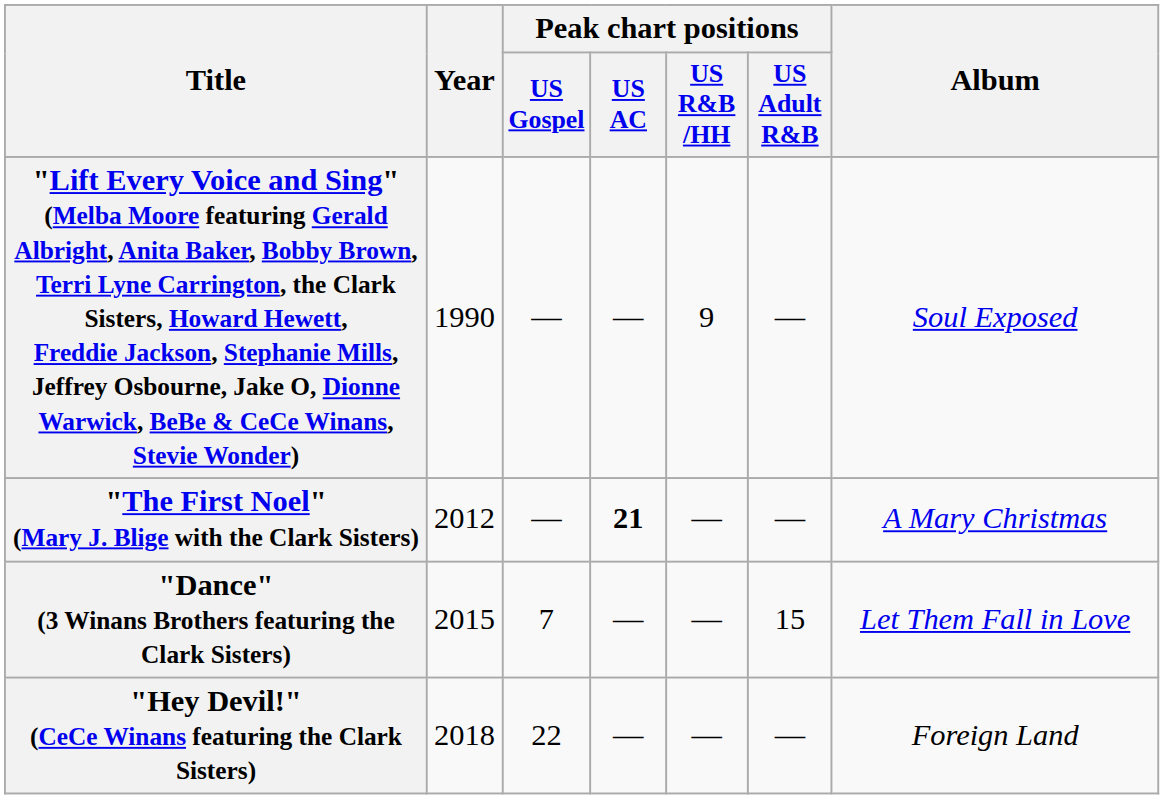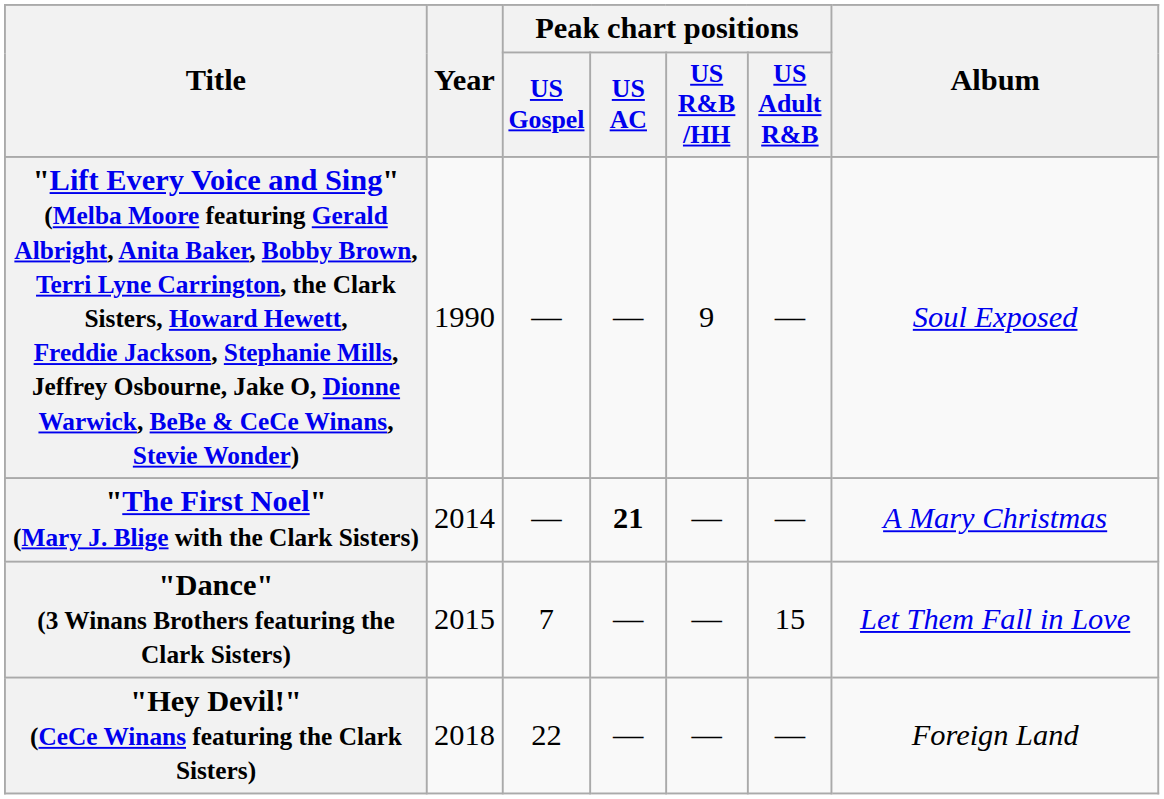(464, 519) 2012 -> (464, 519) 2014
